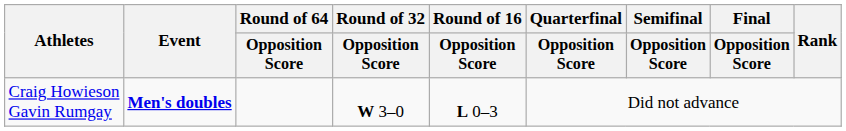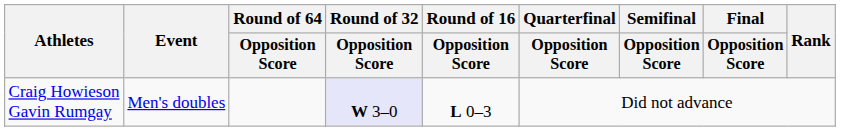(180, 102) bold -> (176, 102) normal
(381, 112) no background -> (374, 112) lavender background
